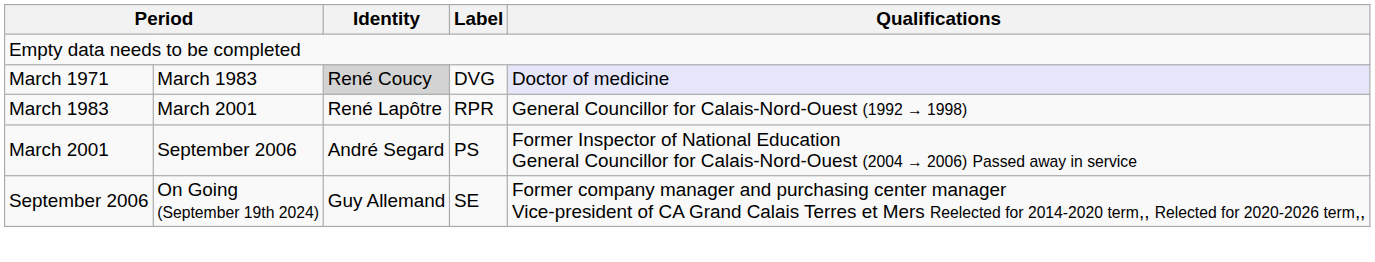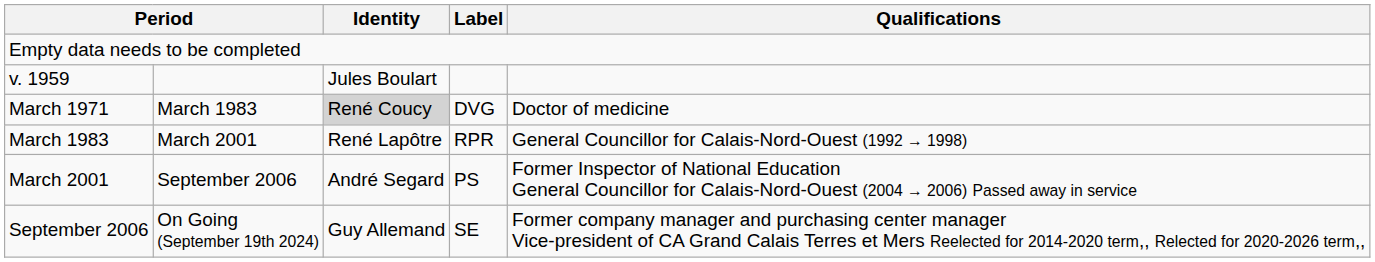+ row: (39, 79)
(591, 79) lavender background -> (591, 109) no background
